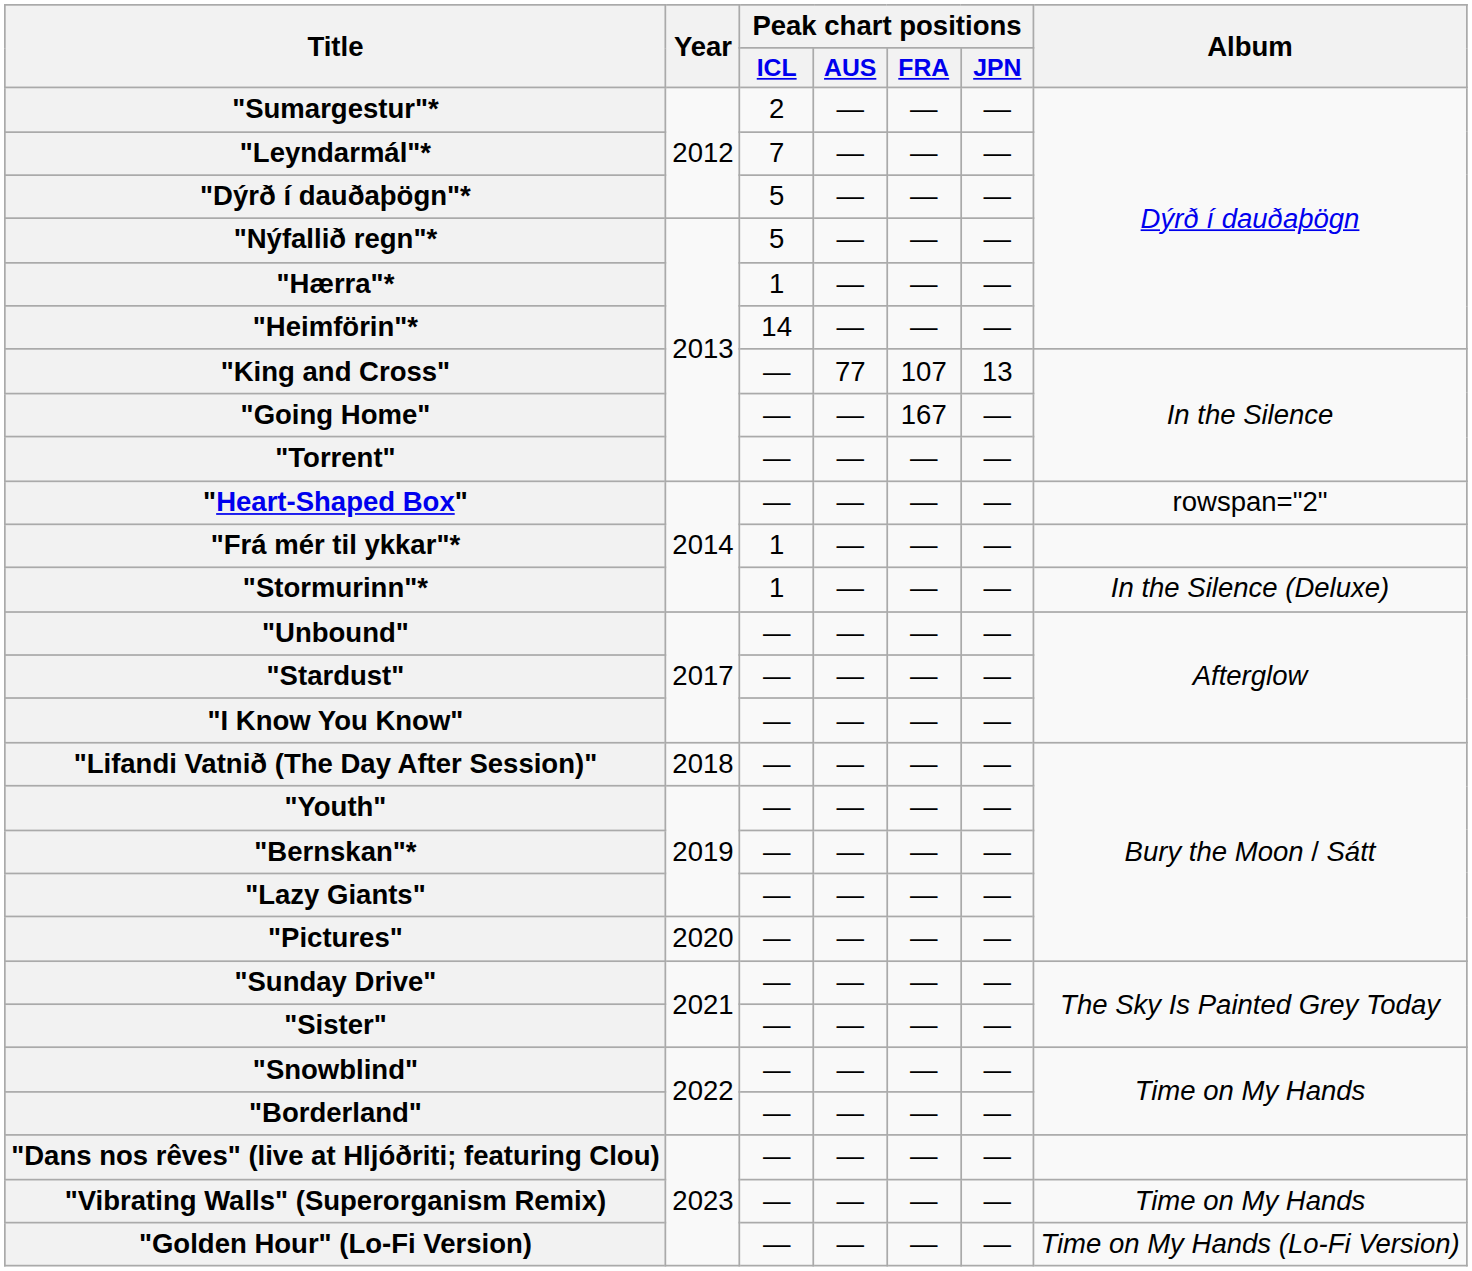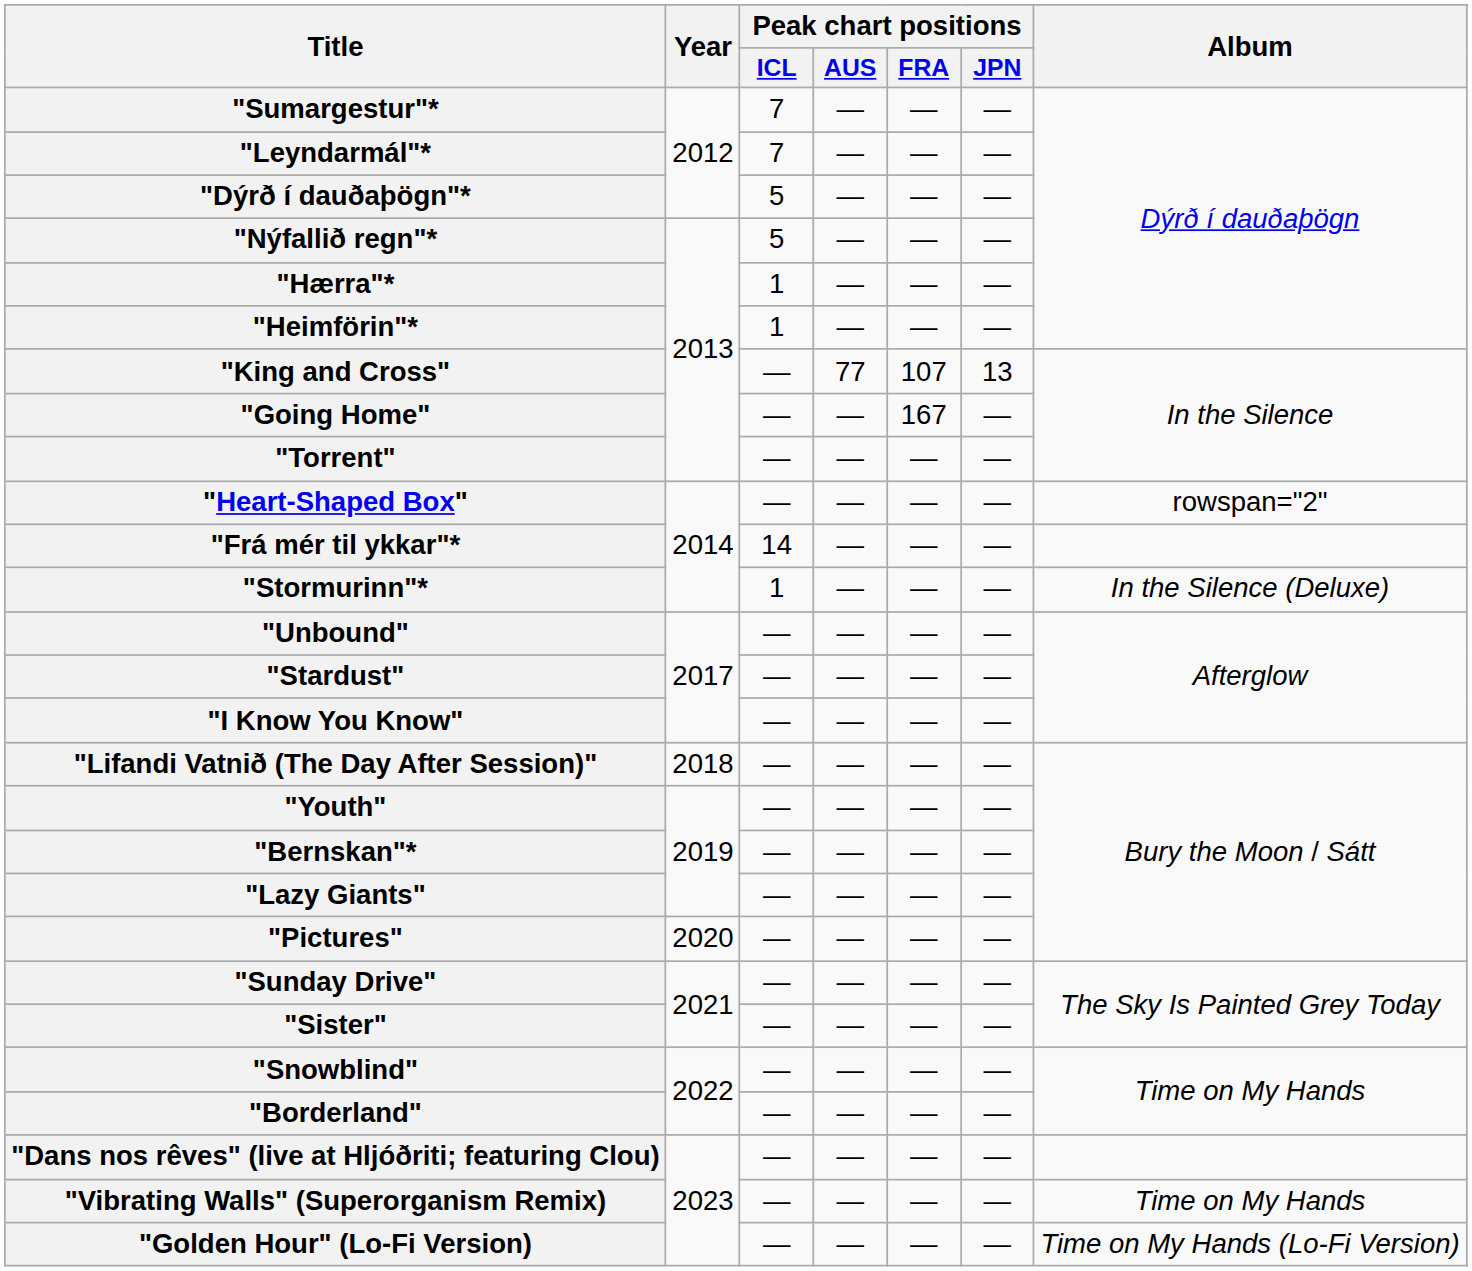(777, 109) 2 -> (777, 109) 7
(777, 327) 14 -> (777, 327) 1
(777, 545) 1 -> (777, 545) 14
